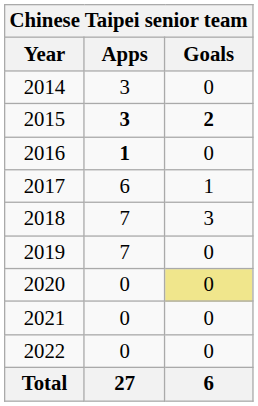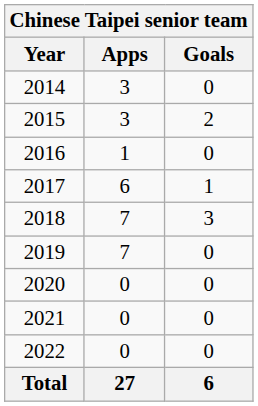(125, 119) bold -> (125, 119) normal
(209, 119) bold -> (209, 119) normal
(125, 152) bold -> (125, 152) normal
(209, 284) khaki background -> (209, 284) no background
